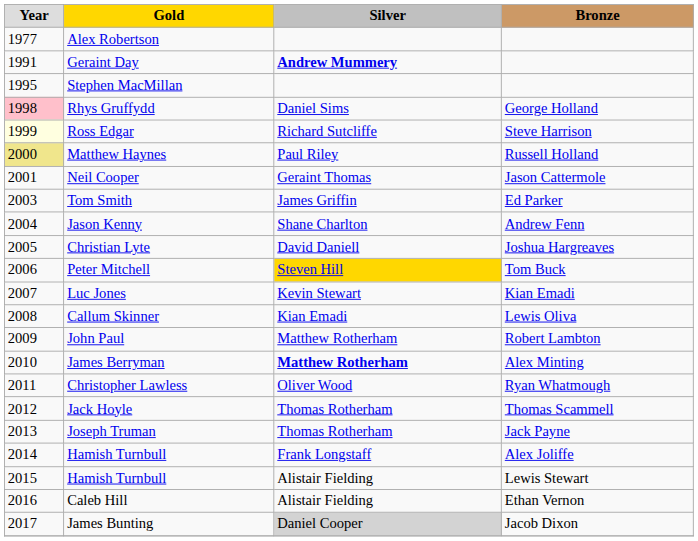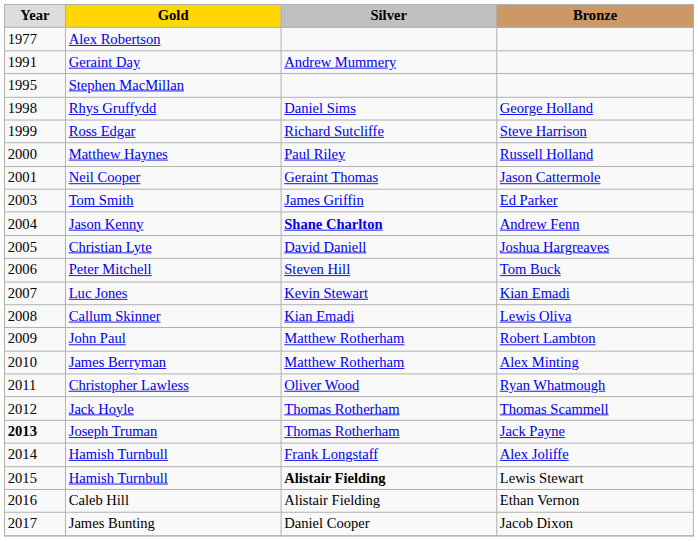(337, 62) bold -> (340, 62) normal
(22, 108) pink background -> (22, 108) no background
(22, 131) lightyellow background -> (22, 131) no background
(22, 154) khaki background -> (22, 154) no background
(322, 223) normal -> (333, 223) bold
(310, 270) gold background -> (317, 270) no background
(343, 362) bold -> (344, 362) normal
(22, 431) normal -> (22, 431) bold
(325, 477) normal -> (335, 477) bold
(320, 524) lightgrey background -> (327, 524) no background
